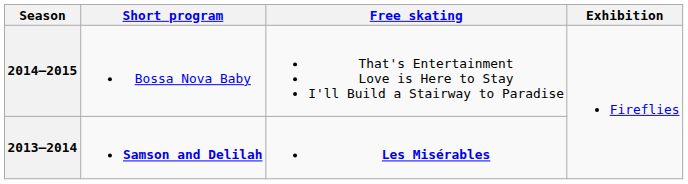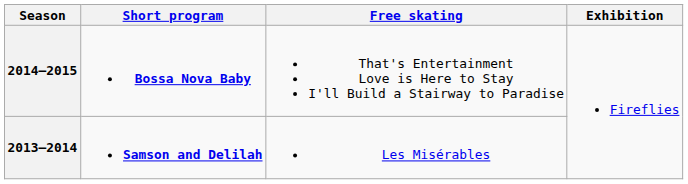(173, 79) normal -> (173, 79) bold
(416, 155) bold -> (416, 155) normal
